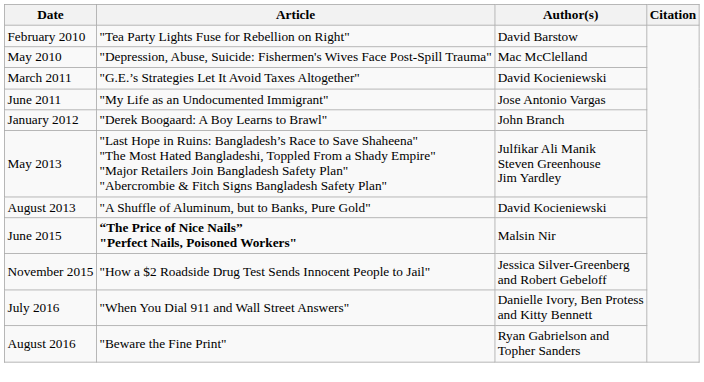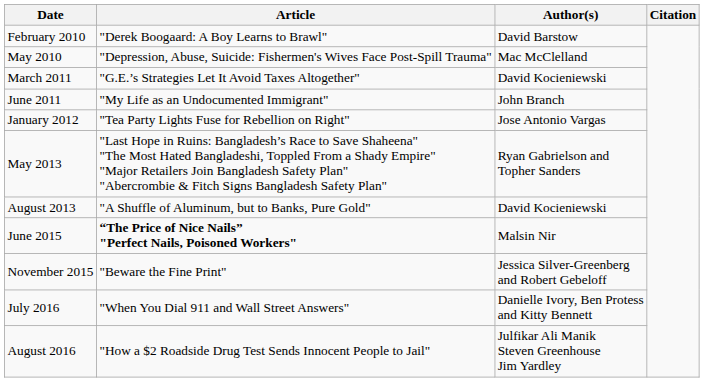(225, 36) "Tea Party Lights Fuse for Rebellion on Right" -> (213, 36) "Derek Boogaard: A Boy Learns to Brawl"
(552, 99) Jose Antonio Vargas -> (531, 99) John Branch
(213, 120) "Derek Boogaard: A Boy Learns to Brawl" -> (225, 120) "Tea Party Lights Fuse for Rebellion on Right"
(531, 120) John Branch -> (552, 120) Jose Antonio Vargas
(549, 163) Julfikar Ali Manik Steven Greenhouse Jim Yardley -> (553, 163) Ryan Gabrielson and Topher Sanders
(265, 271) "How a $2 Roadside Drug Test Sends Innocent People to Jail" -> (163, 271) "Beware the Fine Print"
(163, 343) "Beware the Fine Print" -> (265, 351) "How a $2 Roadside Drug Test Sends Innocent People to Jail"
(553, 343) Ryan Gabrielson and Topher Sanders -> (549, 351) Julfikar Ali Manik Steven Greenhouse Jim Yardley
